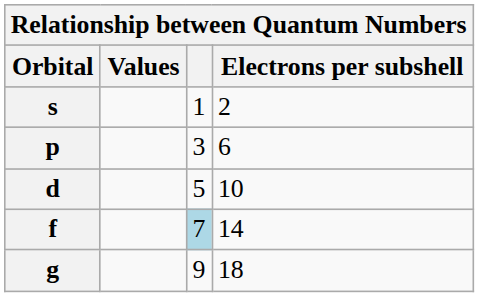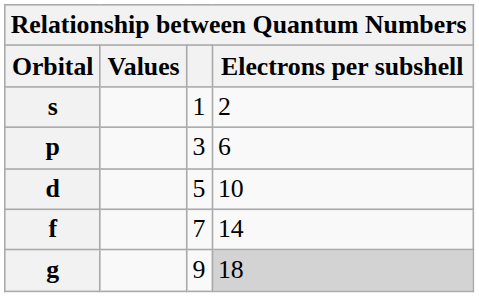(199, 229) lightblue background -> (199, 229) no background
(231, 270) no background -> (231, 270) lightgrey background
